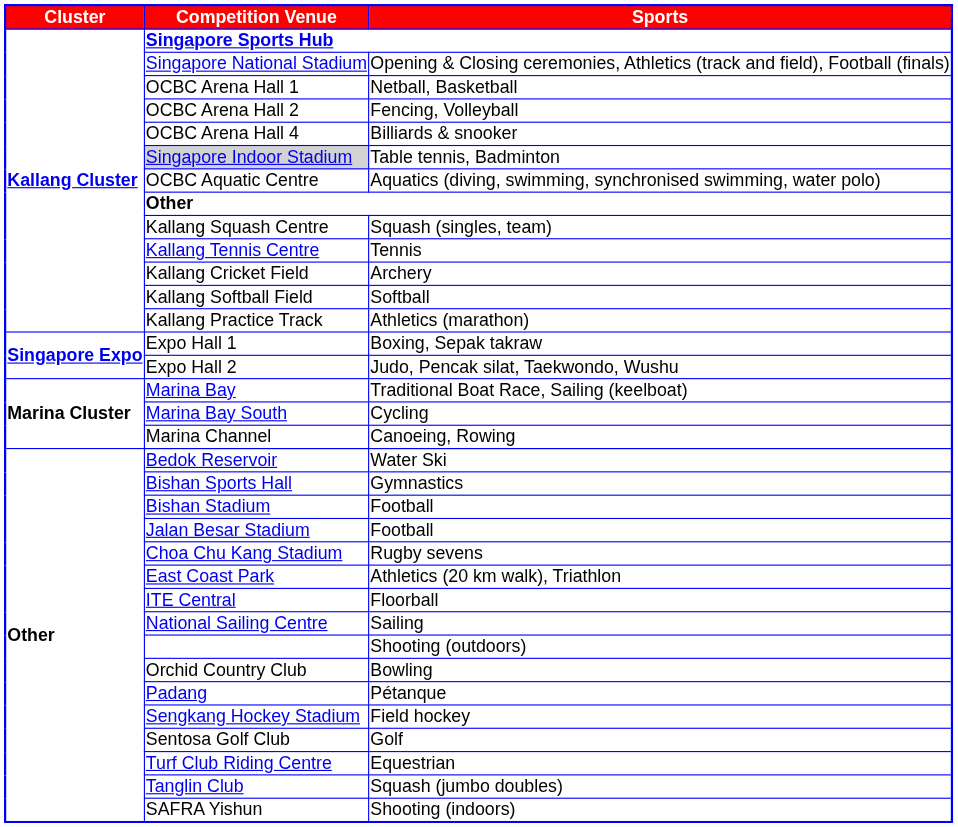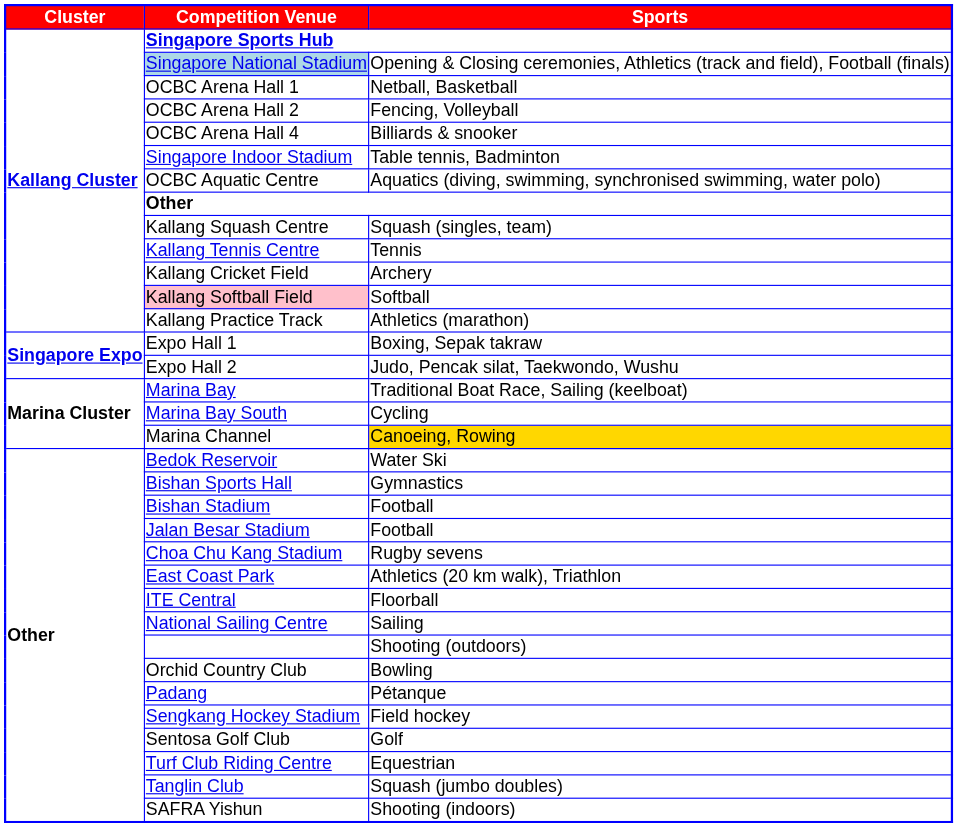(256, 63) no background -> (256, 63) lightblue background
(249, 157) lightgrey background -> (249, 157) no background
(229, 296) no background -> (229, 296) pink background
(443, 436) no background -> (443, 436) gold background
